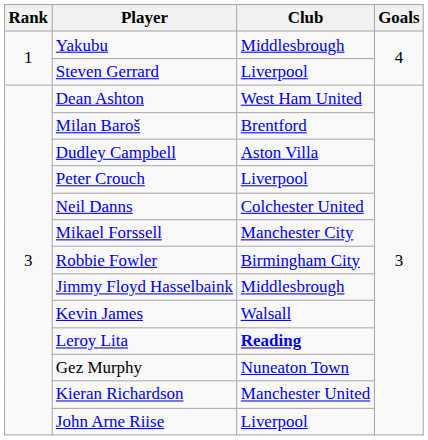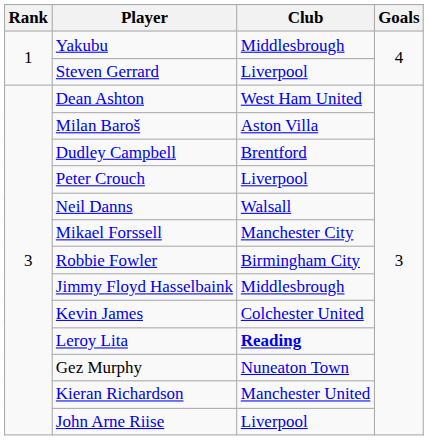(274, 125) Brentford -> (279, 125) Aston Villa
(279, 152) Aston Villa -> (274, 152) Brentford
(302, 206) Colchester United -> (266, 206) Walsall
(266, 313) Walsall -> (302, 313) Colchester United
